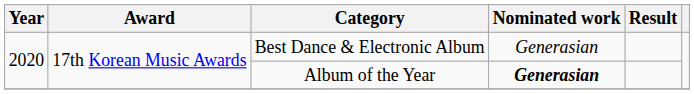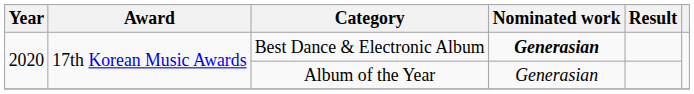(557, 46) normal -> (557, 46) bold
(557, 74) bold -> (557, 74) normal
